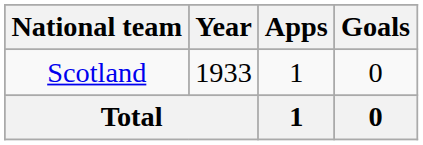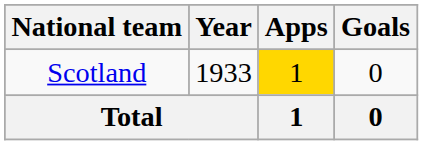(296, 71) no background -> (296, 71) gold background
